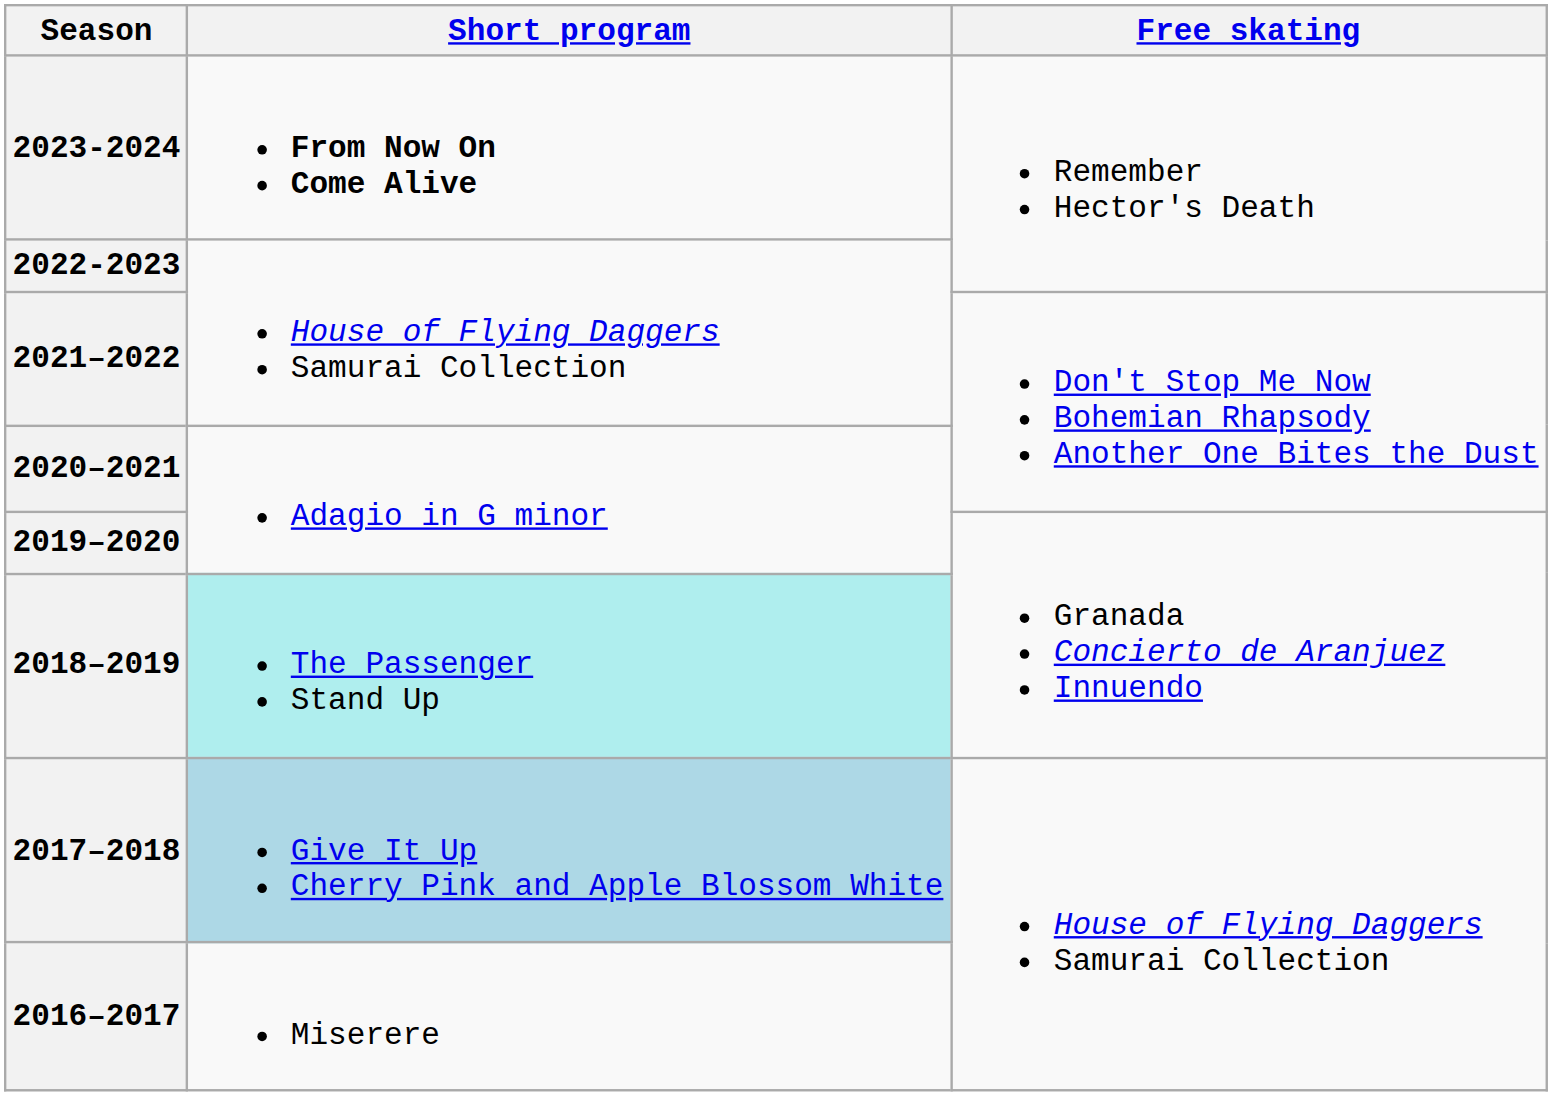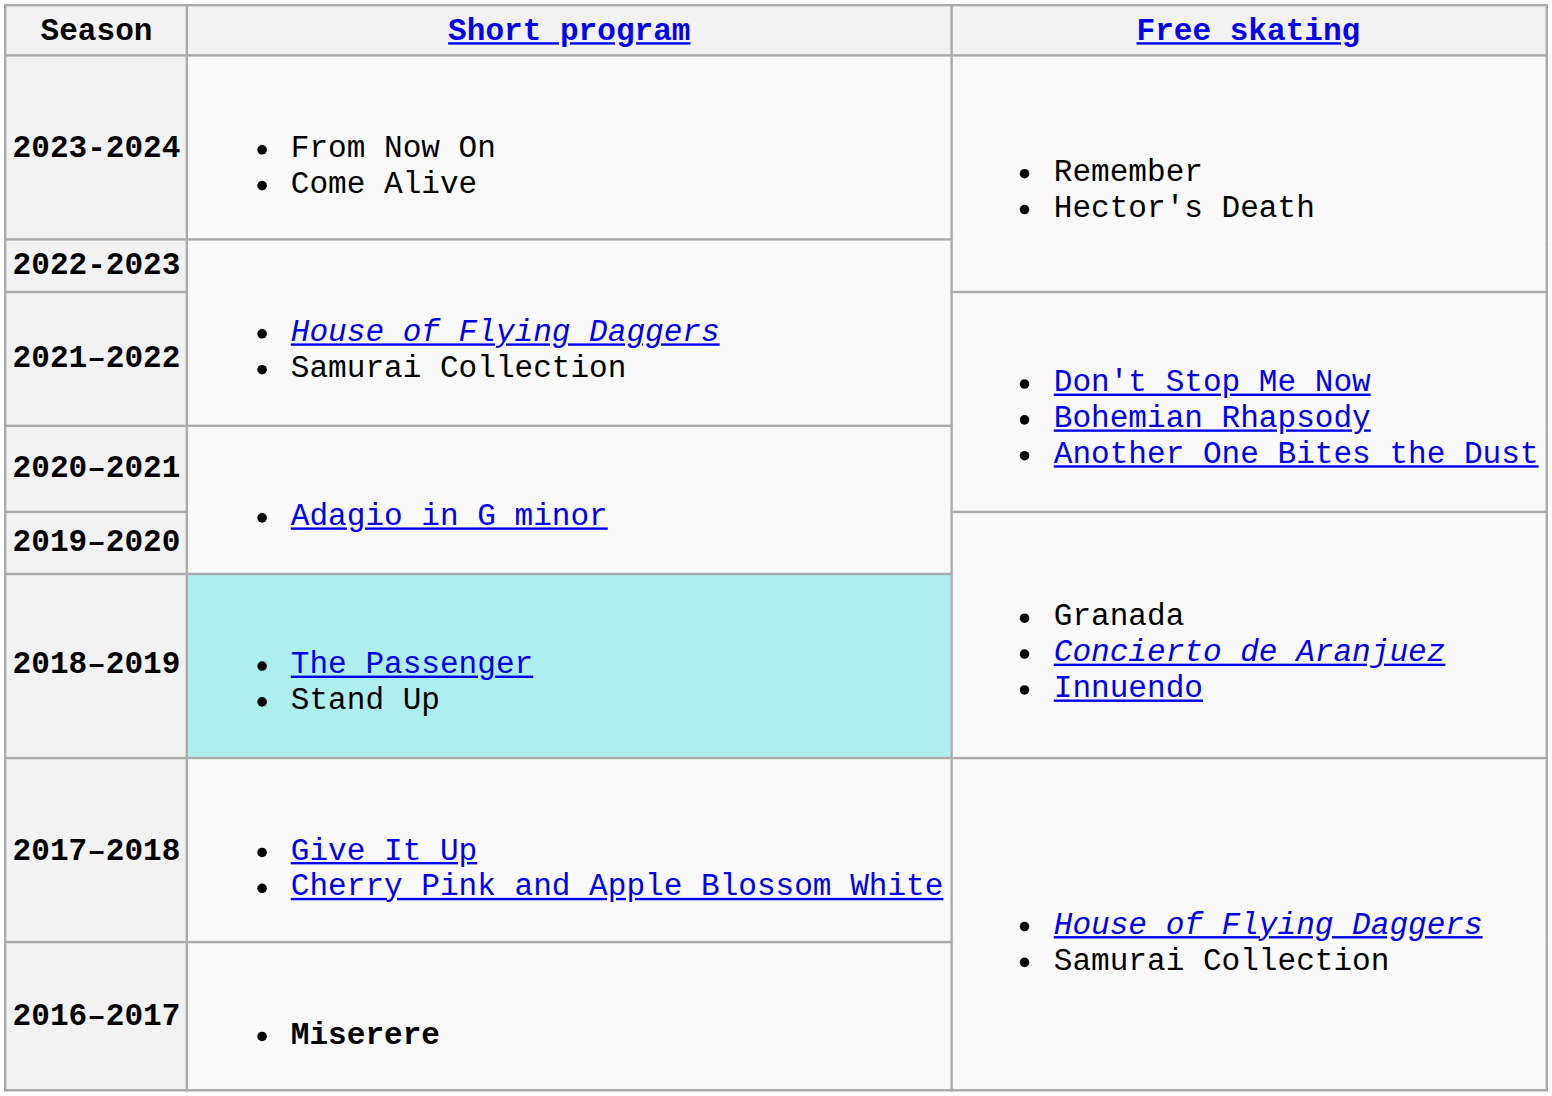(569, 166) bold -> (569, 166) normal
(569, 868) lightblue background -> (569, 868) no background
(569, 1035) normal -> (569, 1035) bold
